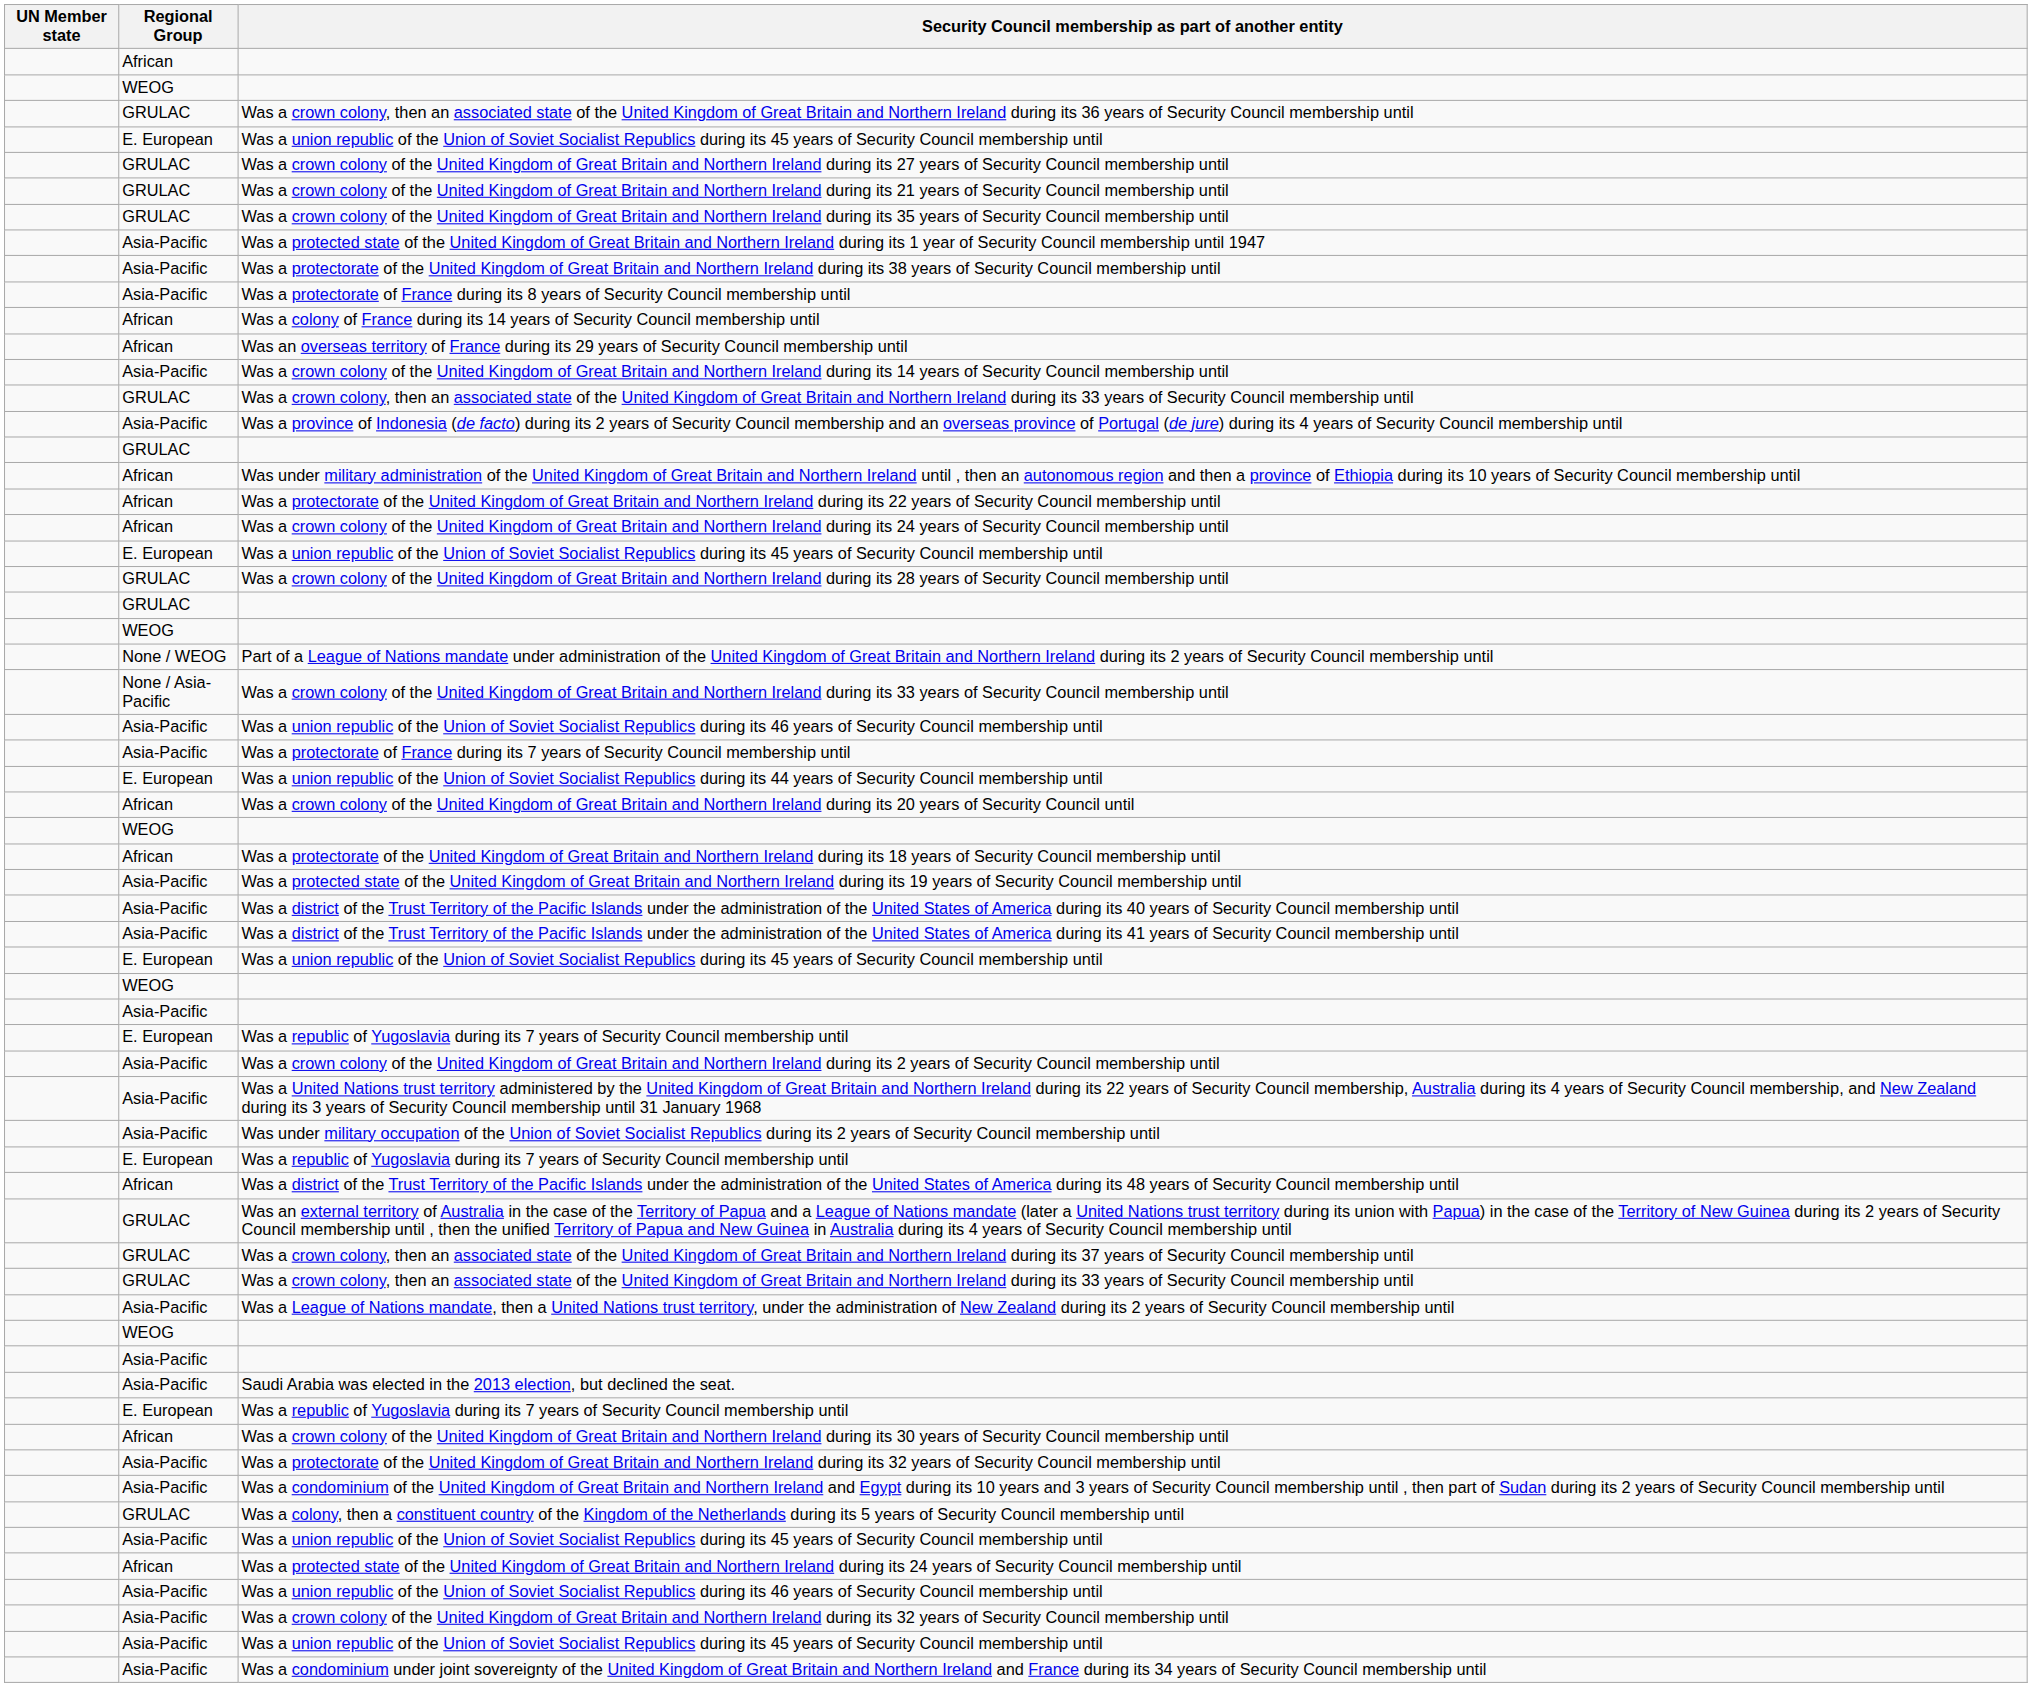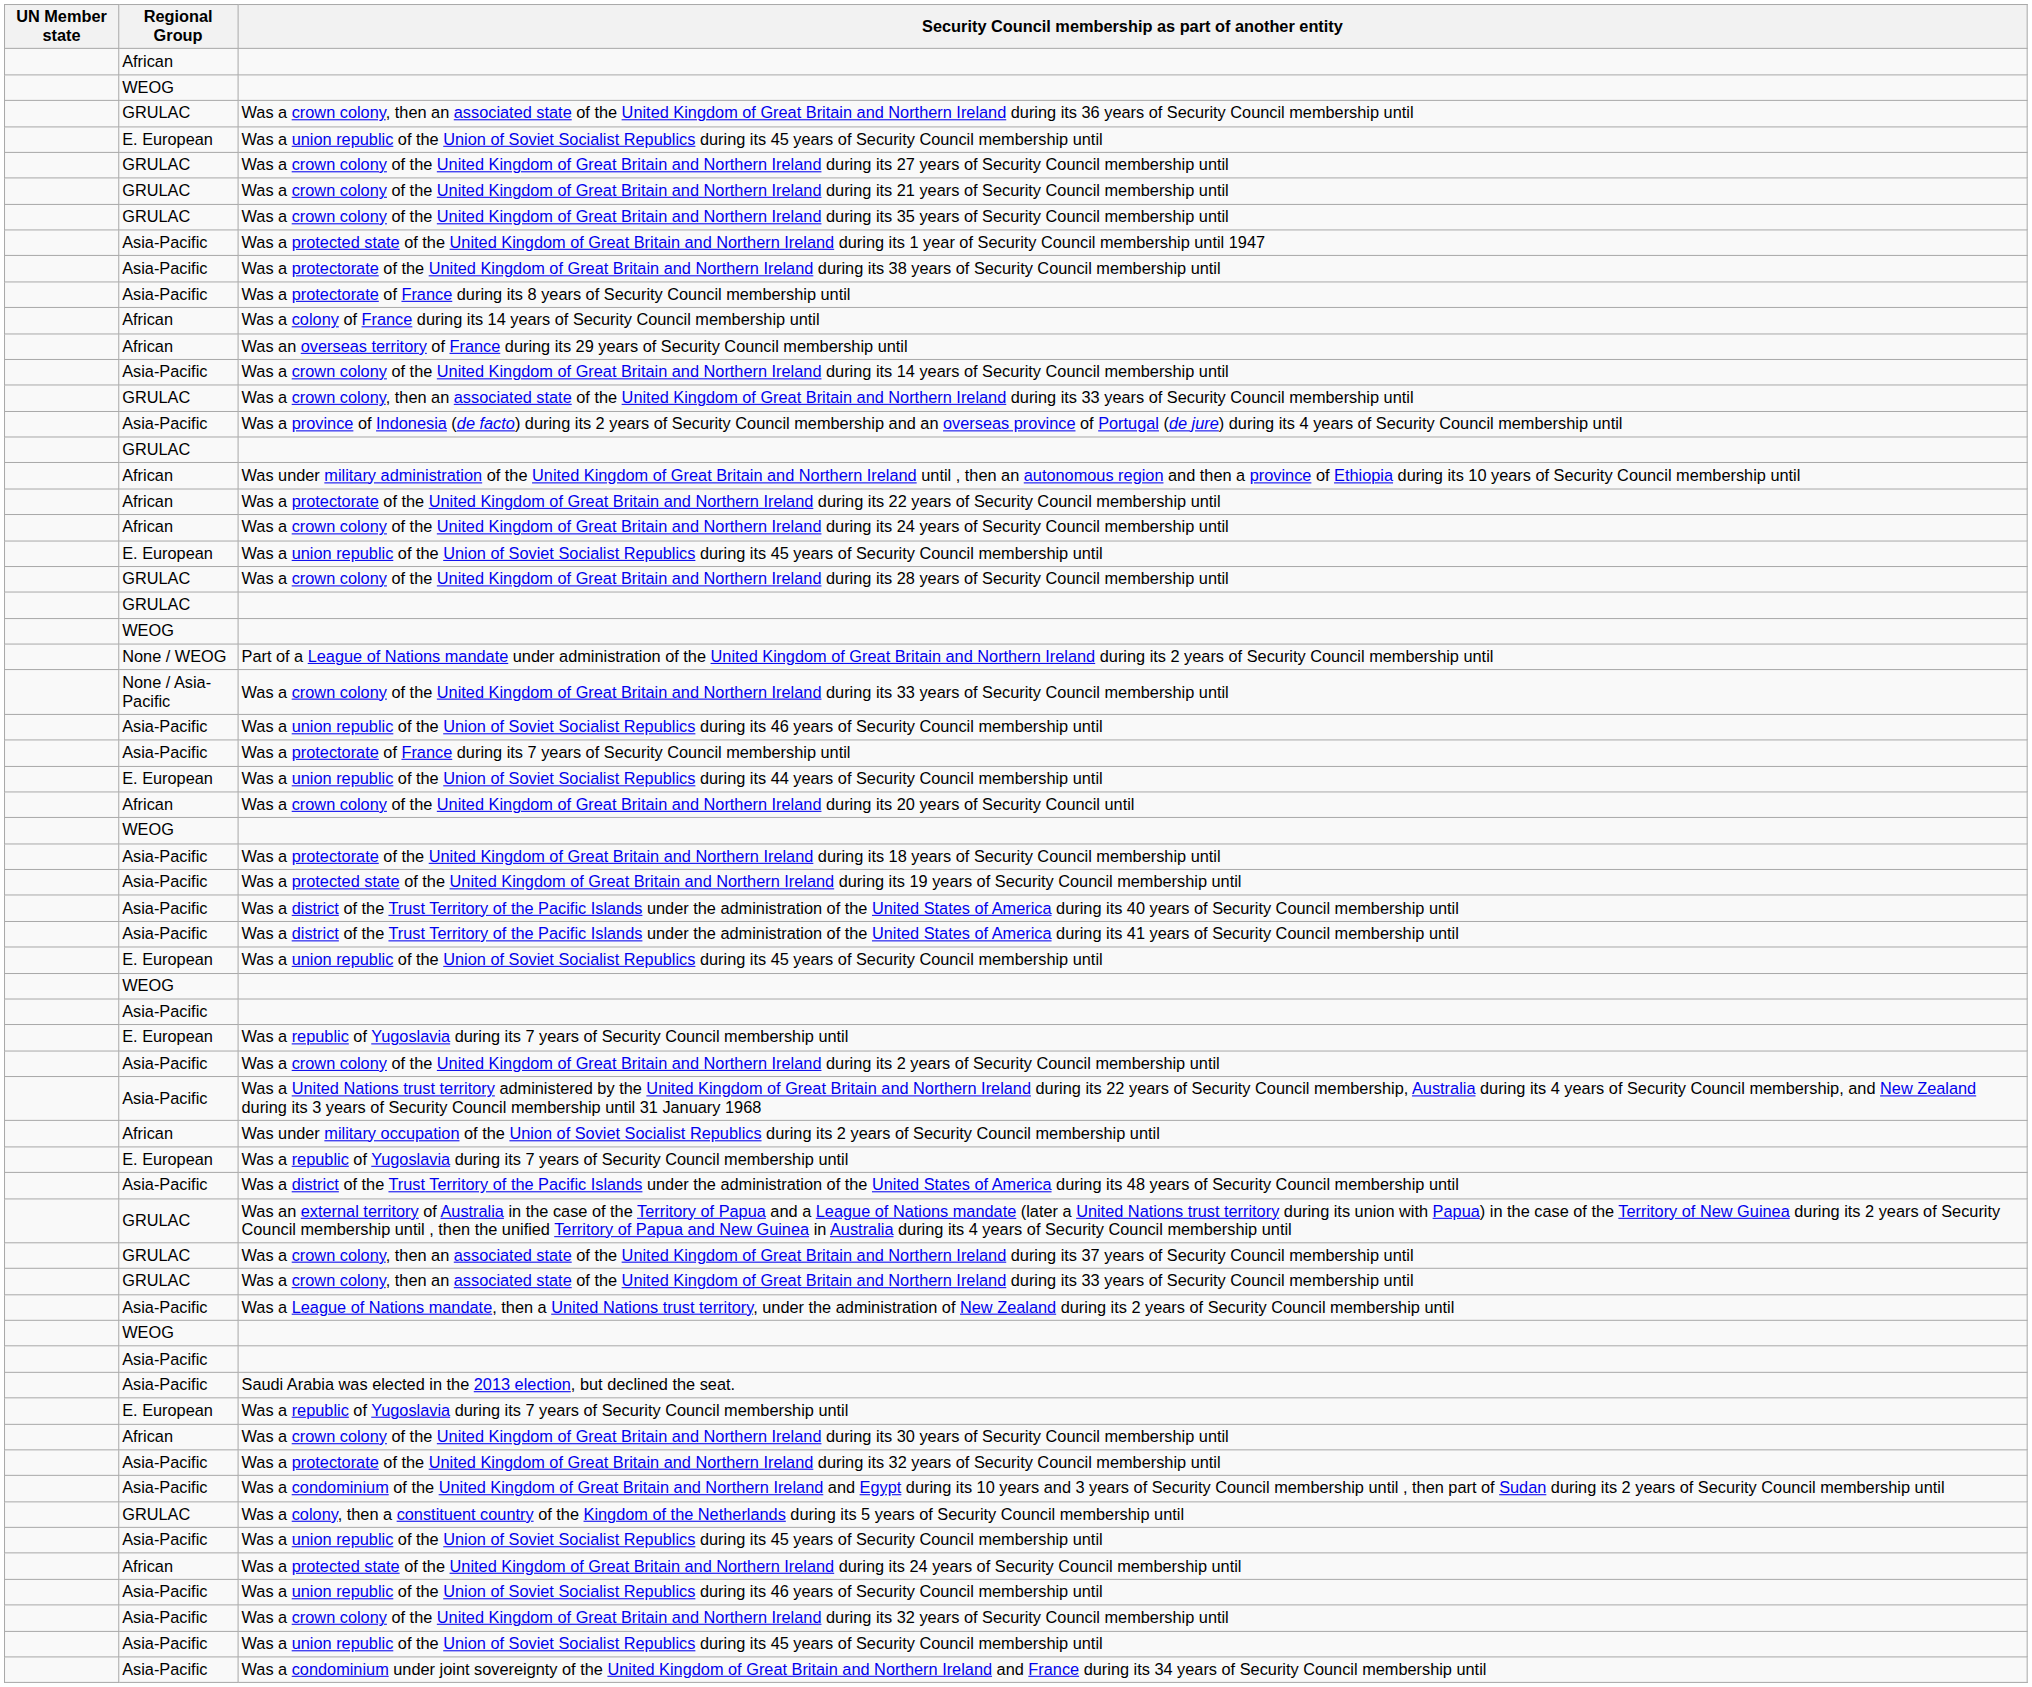(148, 856) African -> (165, 856) Asia-Pacific
(165, 1133) Asia-Pacific -> (148, 1133) African
(148, 1185) African -> (165, 1185) Asia-Pacific
